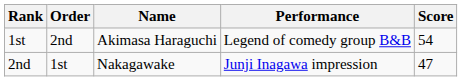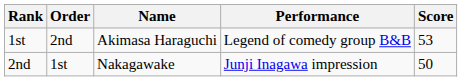(425, 40) 54 -> (425, 40) 53
(425, 64) 47 -> (425, 64) 50
